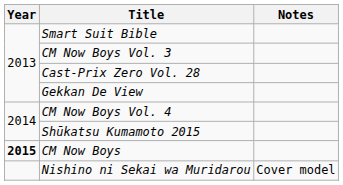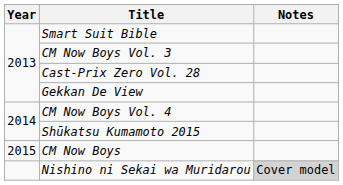(22, 151) bold -> (22, 151) normal
(296, 170) no background -> (296, 170) lightgrey background
